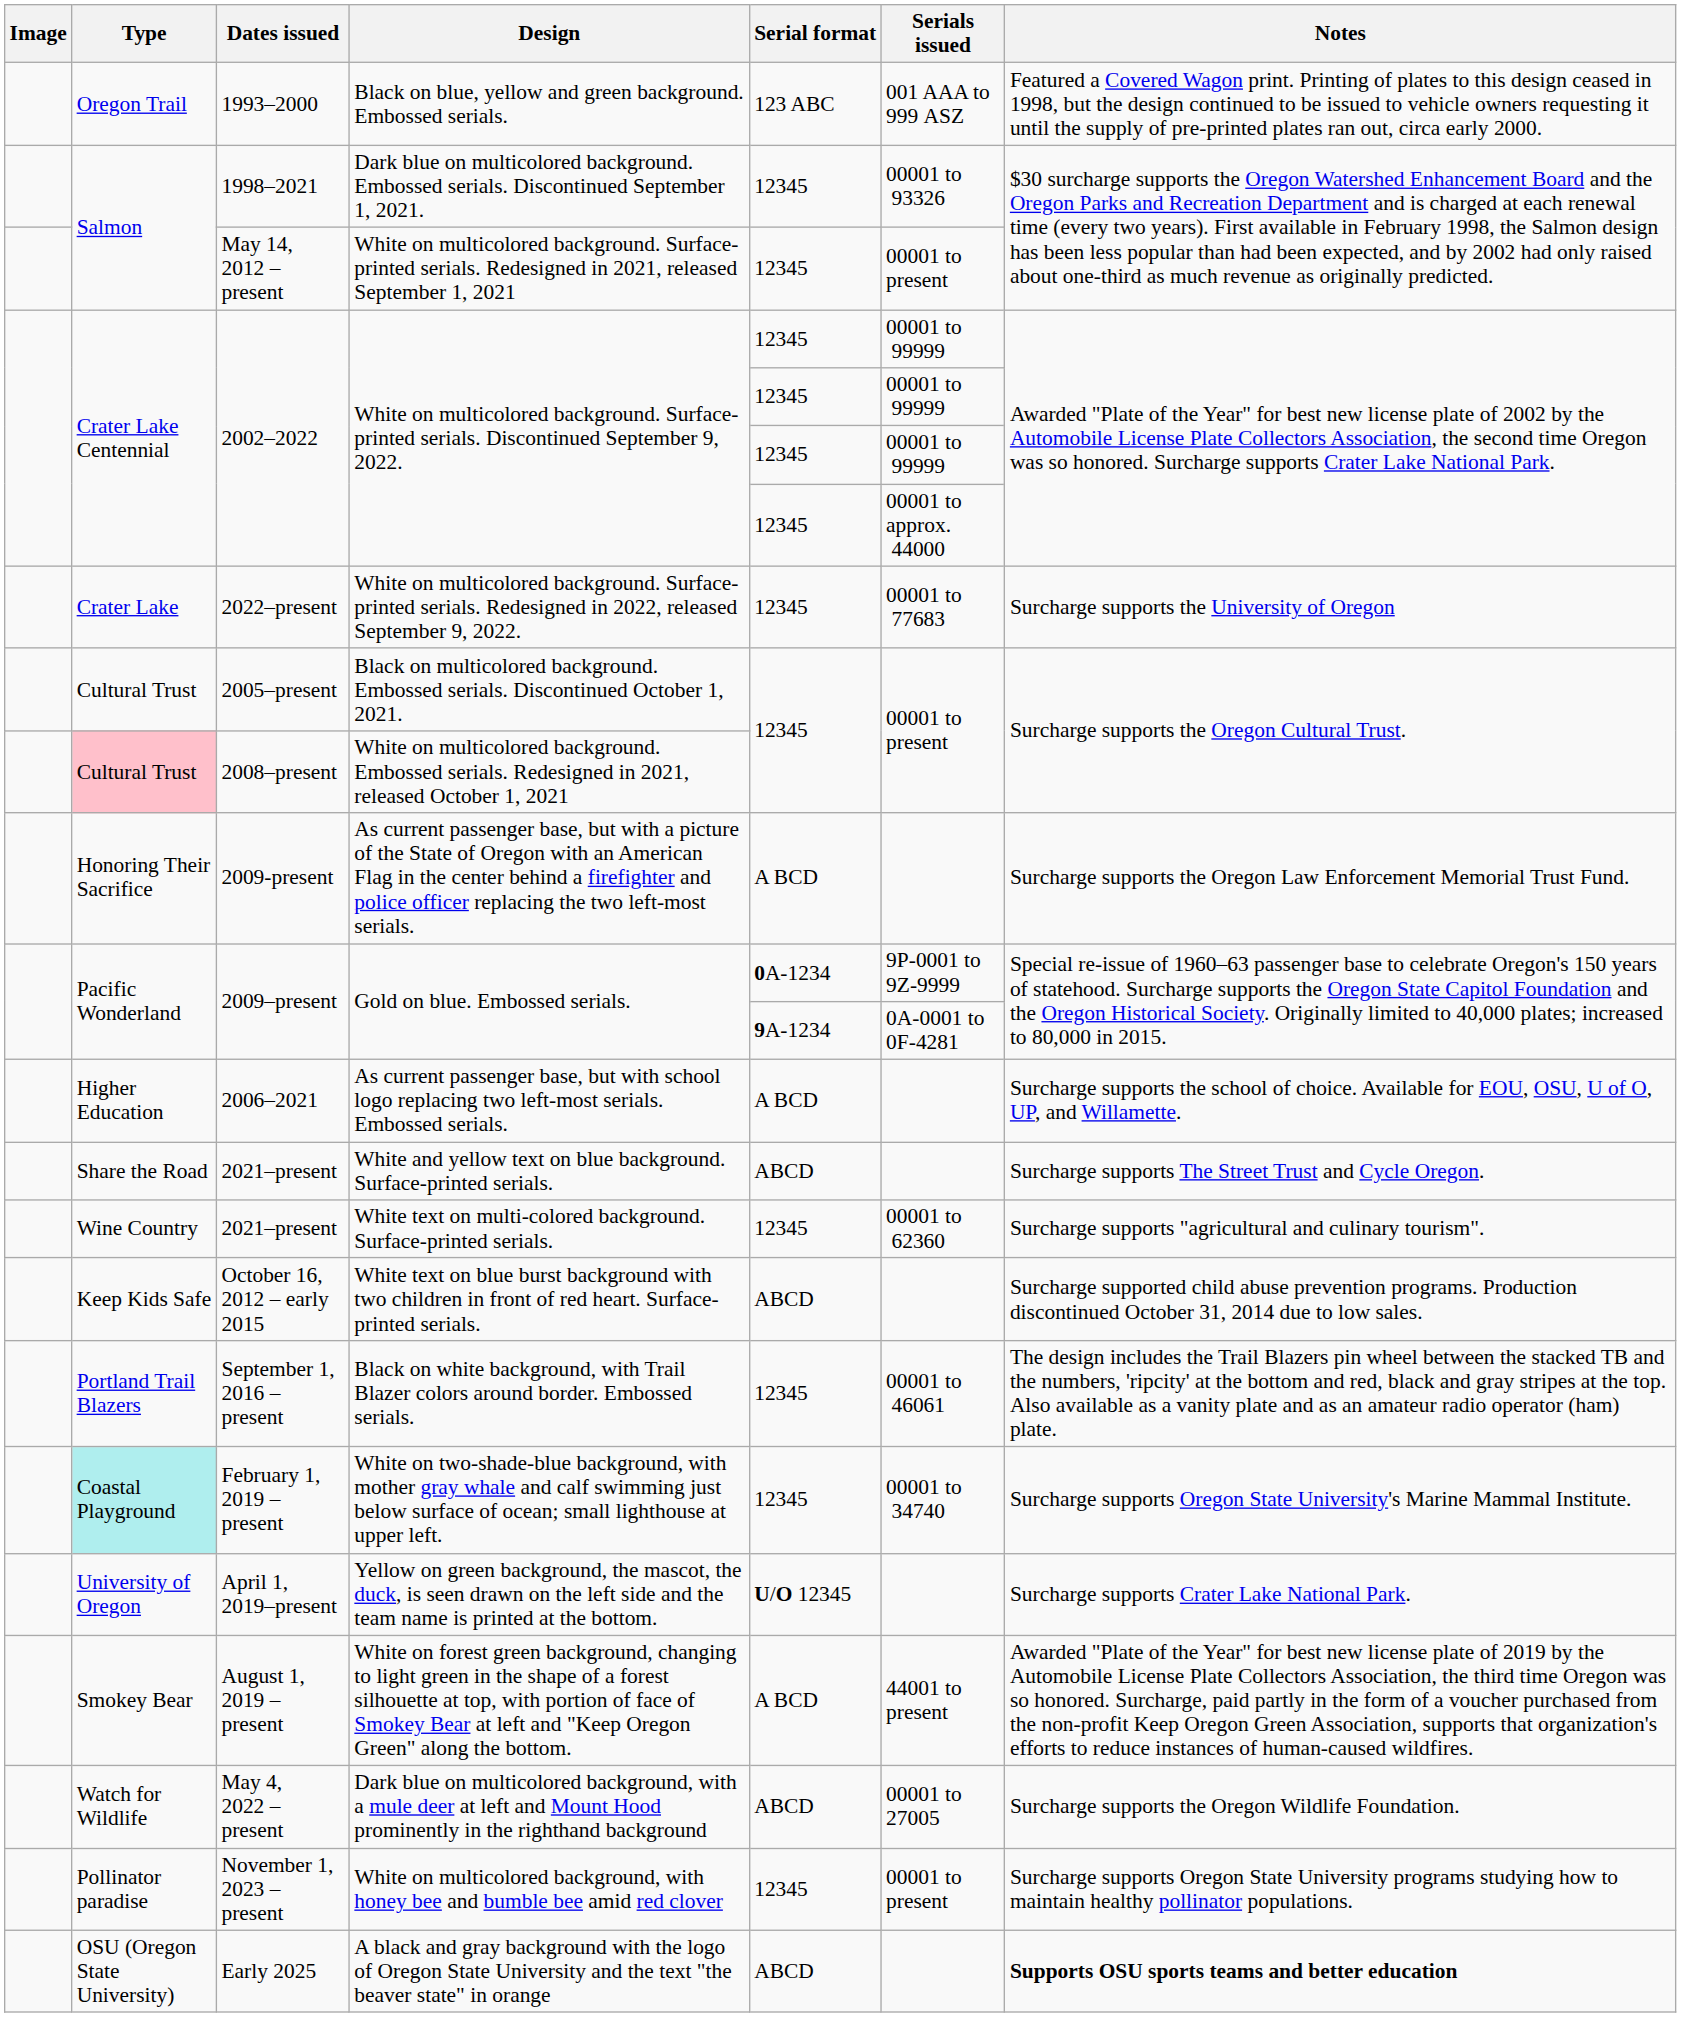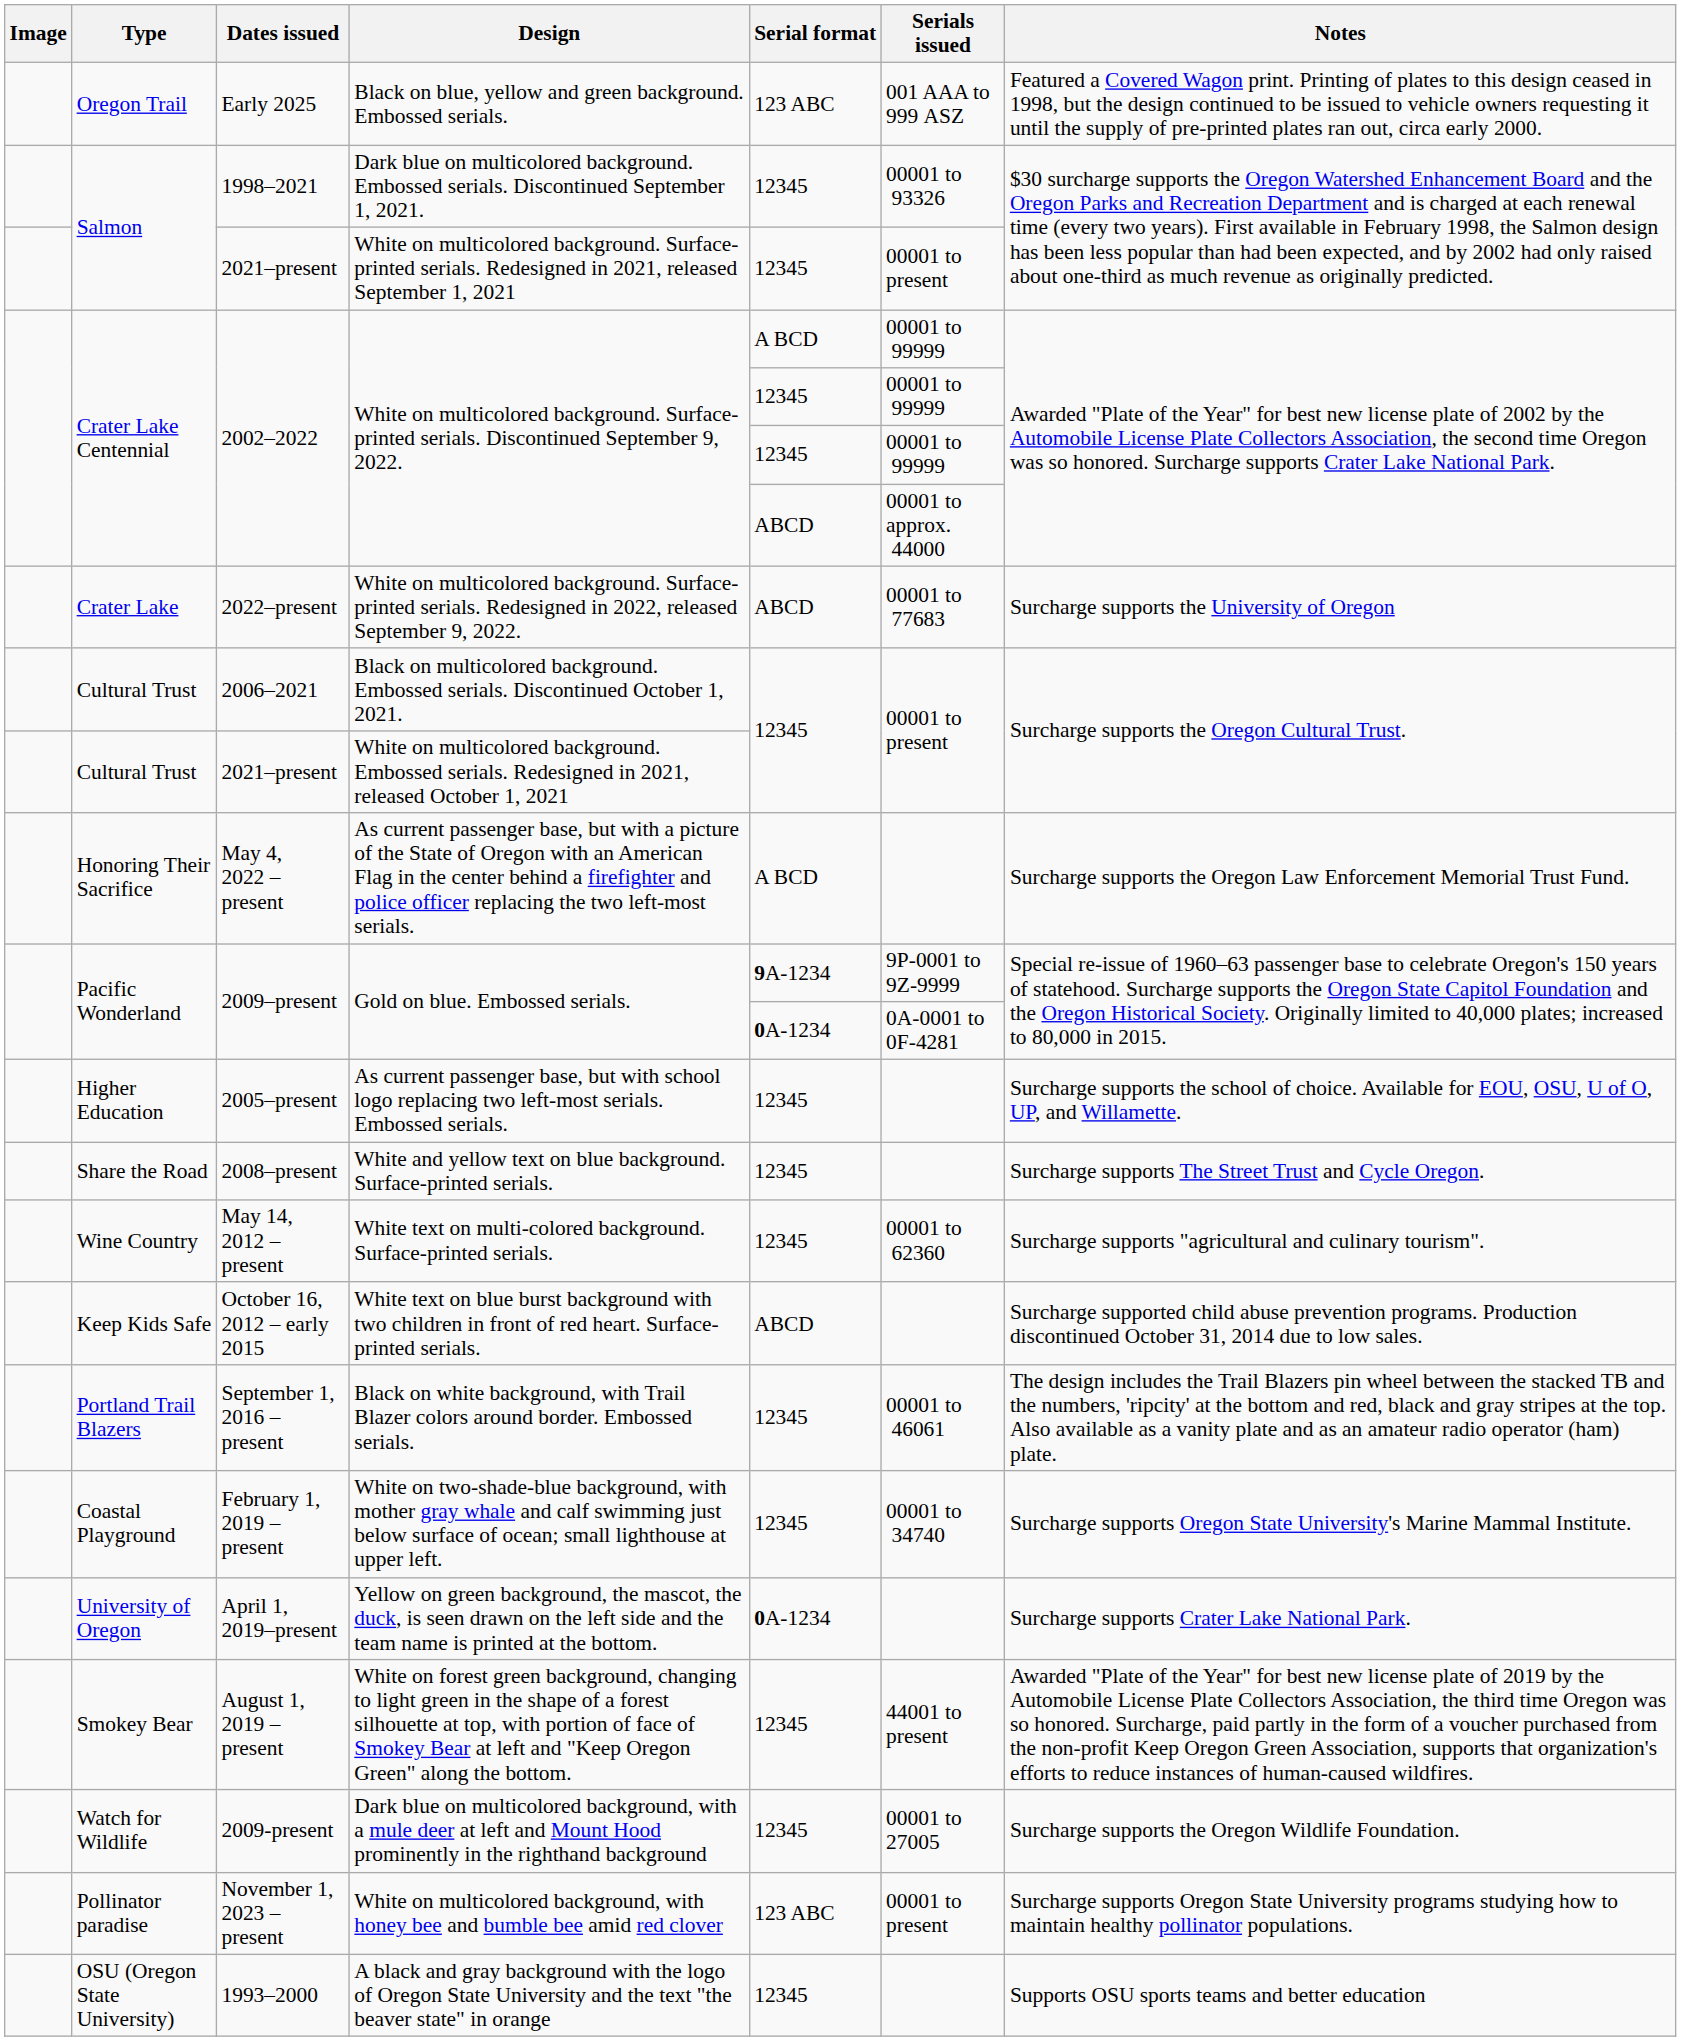(270, 103) 1993–2000 -> (269, 103) Early 2025
(257, 268) May 14, 2012 – present -> (279, 268) 2021–present
(781, 338) 12345 -> (786, 338) A BCD
(781, 524) 12345 -> (784, 524) ABCD
(781, 607) 12345 -> (784, 607) ABCD
(279, 689) 2005–present -> (270, 689) 2006–2021
(137, 771) pink background -> (137, 771) no background
(279, 771) 2008–present -> (279, 771) 2021–present
(277, 877) 2009-present -> (252, 877) May 4, 2022 – present
(792, 972) 0A-1234 -> (792, 972) 9A-1234
(792, 1030) 9A-1234 -> (792, 1030) 0A-1234
(270, 1100) 2006–2021 -> (279, 1100) 2005–present
(786, 1100) A BCD -> (781, 1100) 12345
(279, 1170) 2021–present -> (279, 1170) 2008–present
(784, 1170) ABCD -> (781, 1170) 12345
(279, 1228) 2021–present -> (257, 1240) May 14, 2012 – present
(126, 1499) paleturquoise background -> (126, 1523) no background
(803, 1593) U/O 12345 -> (792, 1618) 0A-1234
(786, 1700) A BCD -> (781, 1724) 12345
(252, 1806) May 4, 2022 – present -> (277, 1830) 2009-present
(784, 1806) ABCD -> (781, 1830) 12345
(781, 1888) 12345 -> (794, 1913) 123 ABC
(269, 1971) Early 2025 -> (270, 1995) 1993–2000
(784, 1971) ABCD -> (781, 1995) 12345
(1234, 1971) bold -> (1218, 1995) normal
